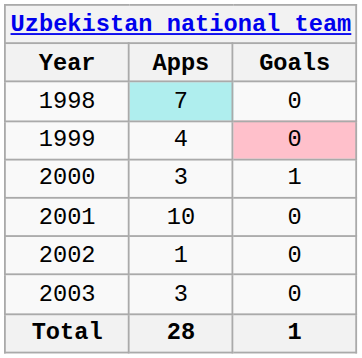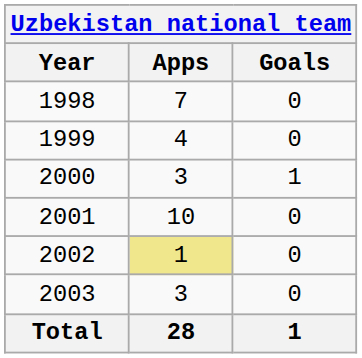(181, 101) paleturquoise background -> (181, 101) no background
(295, 140) pink background -> (295, 140) no background
(181, 256) no background -> (181, 256) khaki background
